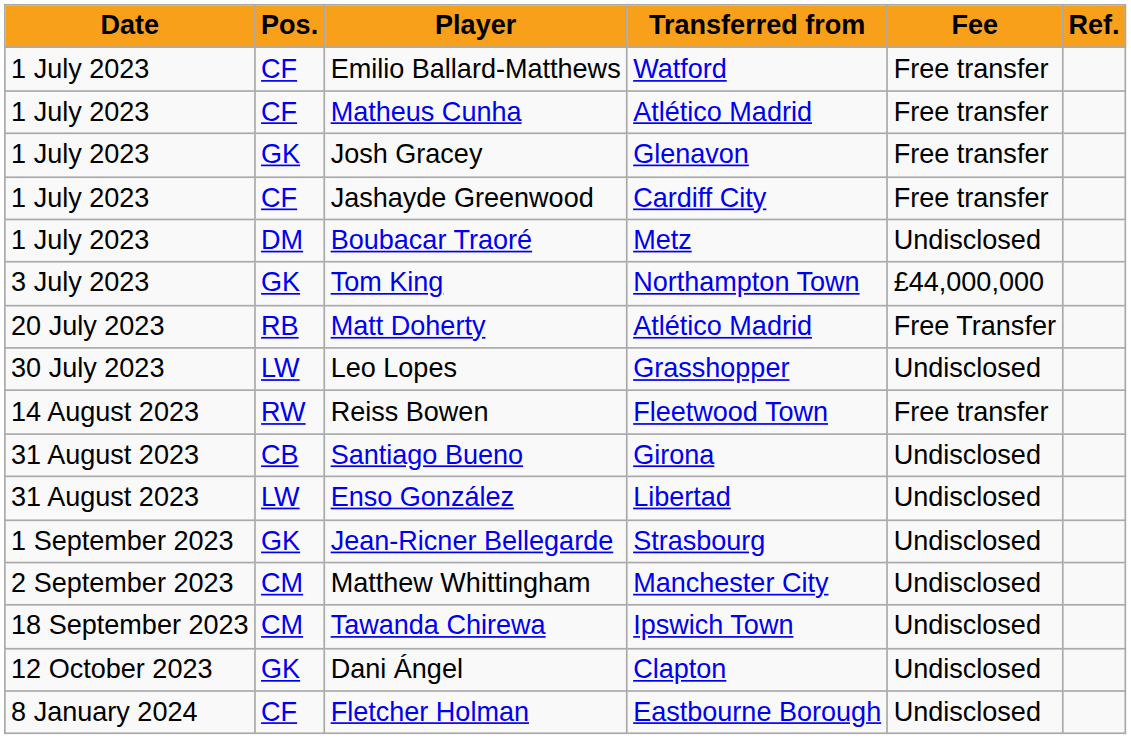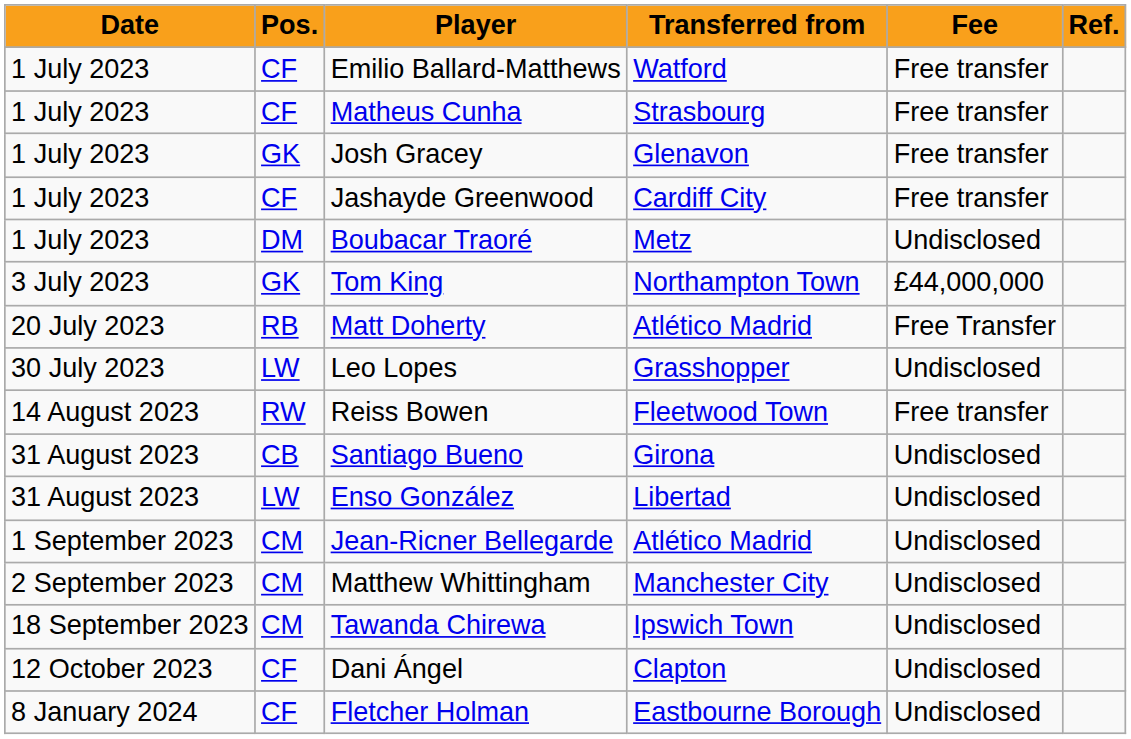(723, 111) Atlético Madrid -> (699, 111) Strasbourg
(281, 540) GK -> (282, 540) CM
(699, 540) Strasbourg -> (723, 540) Atlético Madrid
(281, 669) GK -> (279, 669) CF
